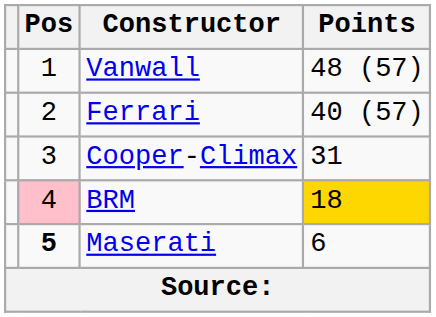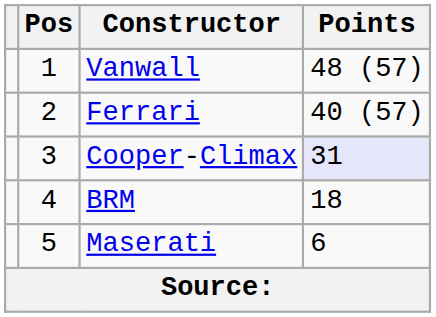(326, 158) no background -> (326, 158) lavender background
(49, 202) pink background -> (49, 202) no background
(326, 202) gold background -> (326, 202) no background
(49, 246) bold -> (49, 246) normal
